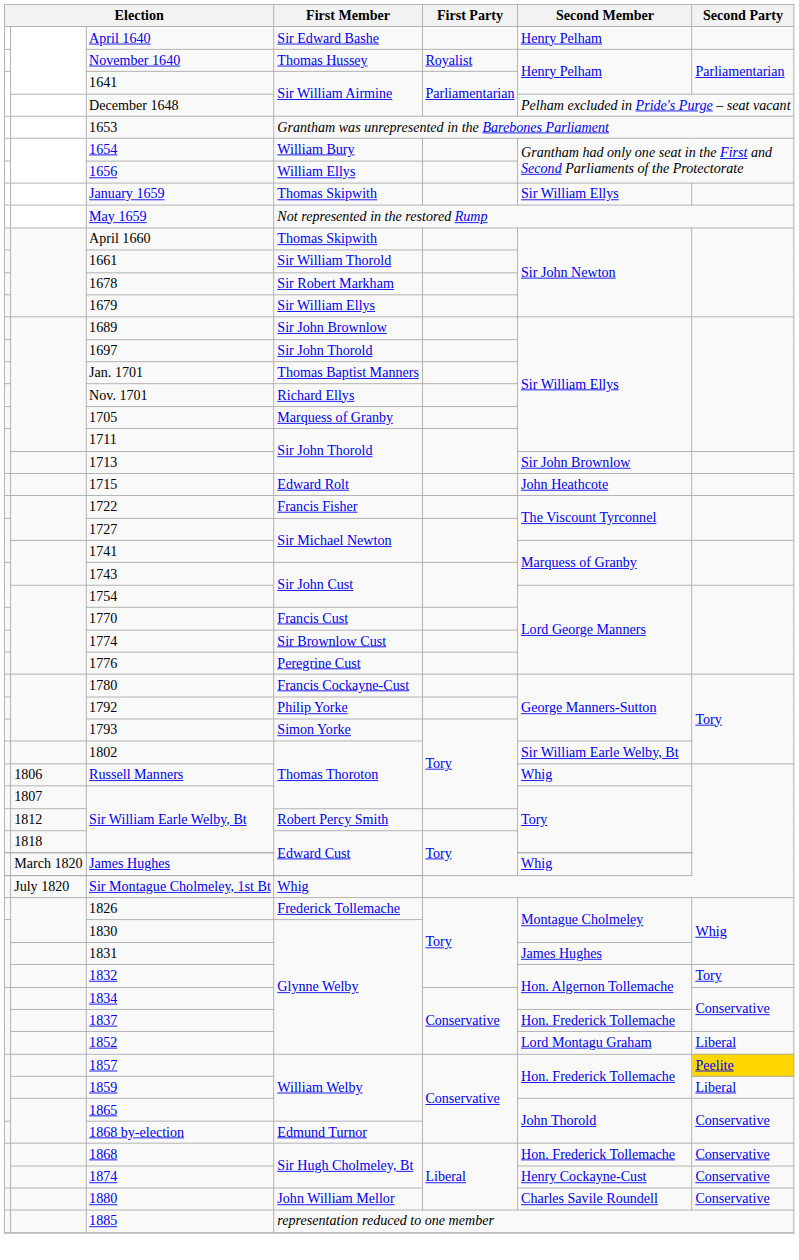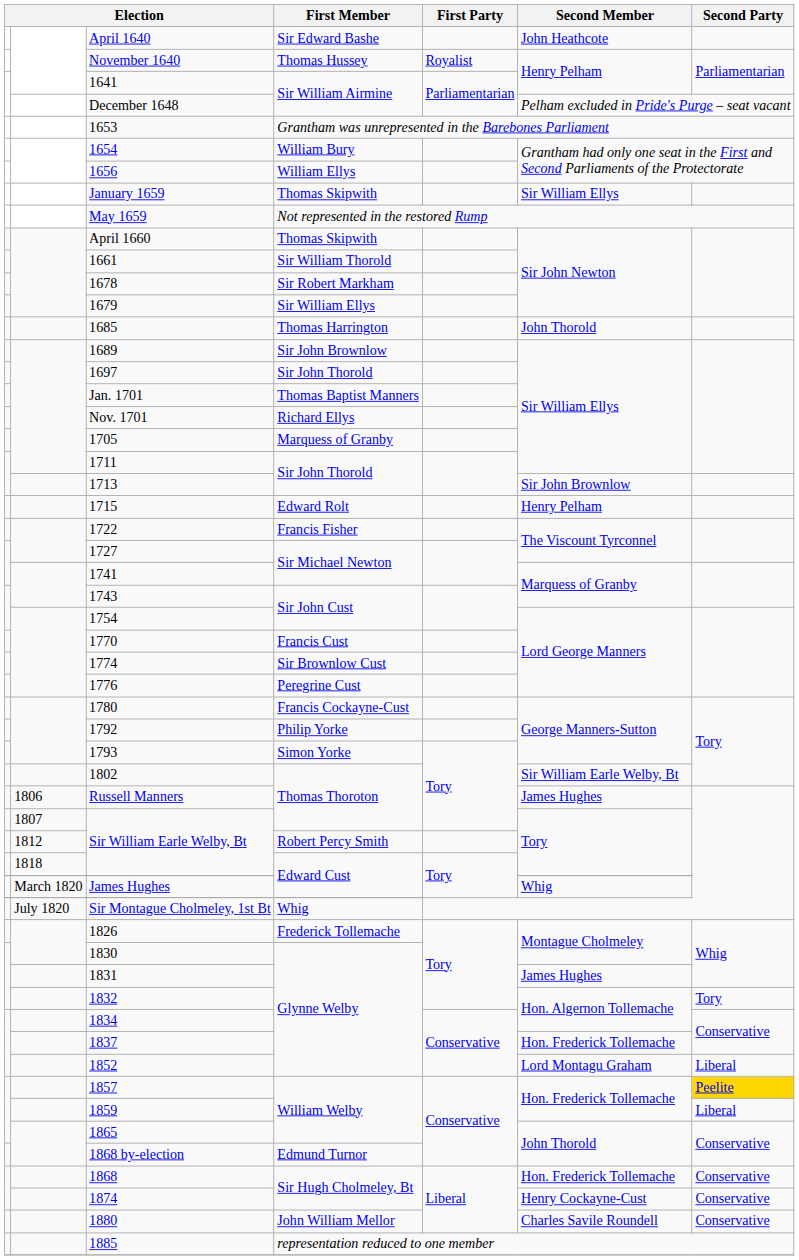(561, 37) Henry Pelham -> (565, 37) John Heathcote
+ row: (103, 328)
(565, 484) John Heathcote -> (561, 506) Henry Pelham
(537, 774) Whig -> (561, 797) James Hughes
